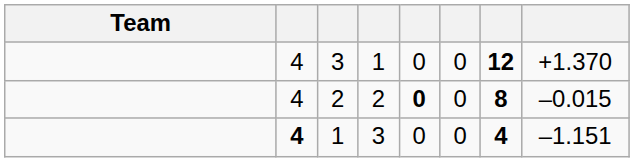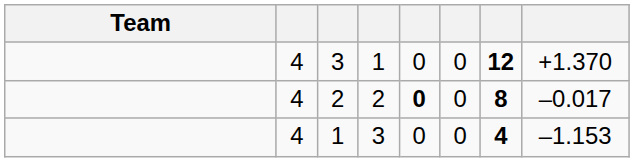(575, 99) –0.015 -> (575, 99) –0.017
(297, 136) bold -> (297, 136) normal
(575, 136) –1.151 -> (575, 136) –1.153
